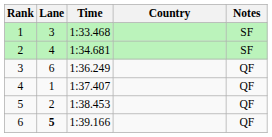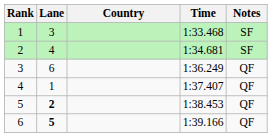columns swapped: (169, 13) <-> (90, 13)
(52, 104) normal -> (52, 104) bold
